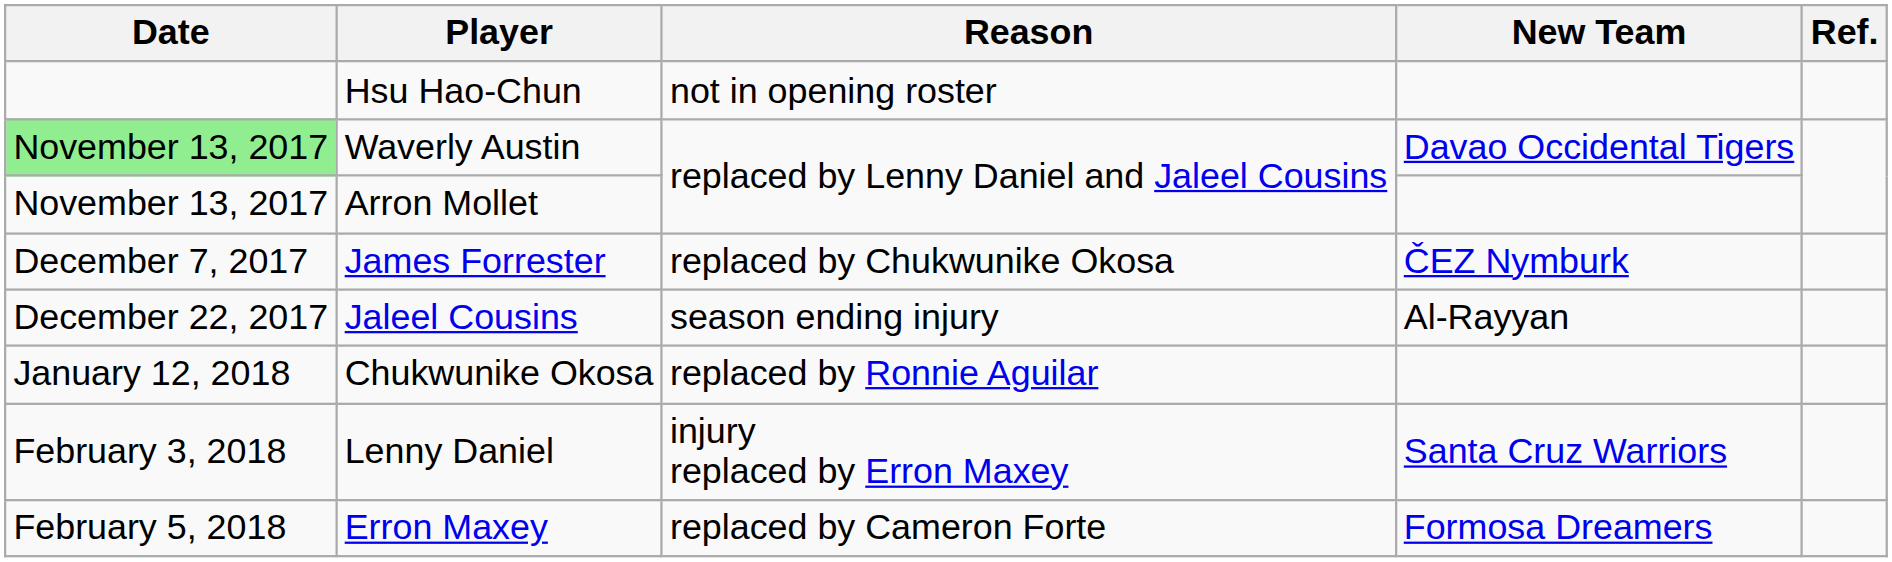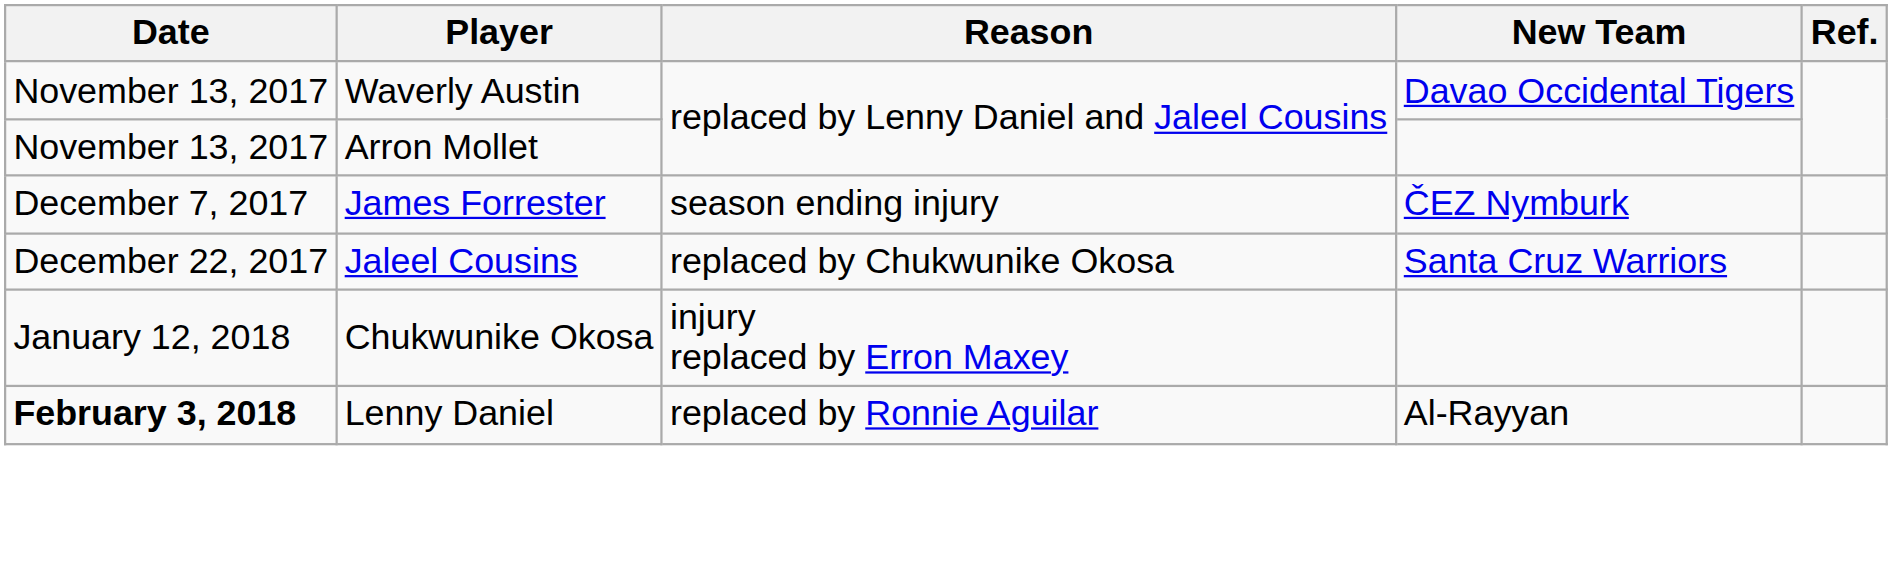- row: (463, 89)
(171, 146) lightgreen background -> (171, 89) no background
(922, 260) replaced by Chukwunike Okosa -> (834, 203) season ending injury
(834, 317) season ending injury -> (922, 260) replaced by Chukwunike Okosa
(1486, 317) Al-Rayyan -> (1565, 260) Santa Cruz Warriors
(884, 373) replaced by Ronnie Aguilar -> (869, 337) injury replaced by Erron Maxey
(150, 450) normal -> (155, 414) bold
(869, 450) injury replaced by Erron Maxey -> (884, 414) replaced by Ronnie Aguilar
(1565, 450) Santa Cruz Warriors -> (1486, 414) Al-Rayyan
- row: (446, 527)
